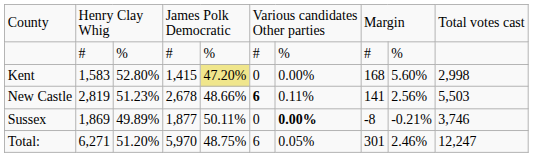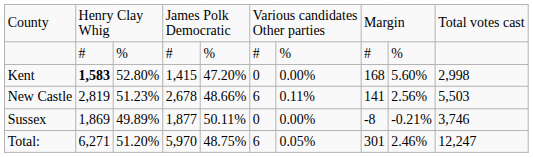(94, 75) normal -> (94, 75) bold
(225, 75) khaki background -> (225, 75) no background
(256, 97) bold -> (256, 97) normal
(297, 119) bold -> (297, 119) normal
